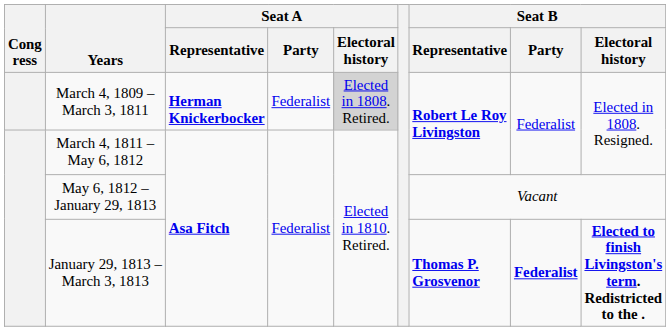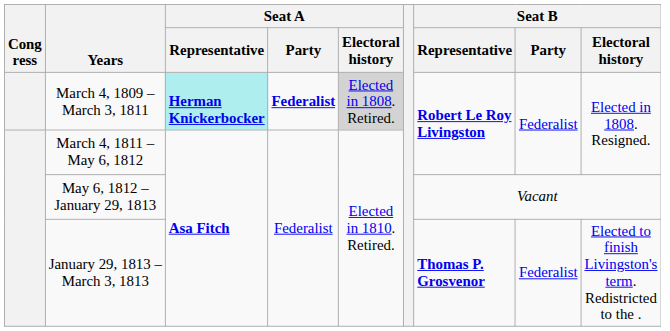(217, 109) no background -> (217, 109) paleturquoise background
(301, 101) normal -> (303, 101) bold
(546, 272) bold -> (548, 272) normal
(623, 272) bold -> (621, 272) normal
